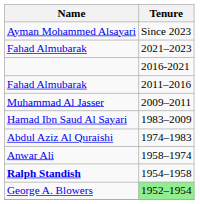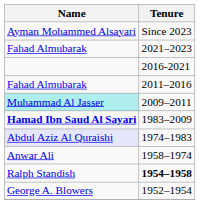(55, 102) no background -> (55, 102) paleturquoise background
(67, 119) normal -> (72, 119) bold
(60, 137) no background -> (60, 137) lavender background
(44, 173) bold -> (41, 173) normal
(166, 173) normal -> (167, 173) bold
(166, 191) lightgreen background -> (167, 191) no background
